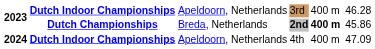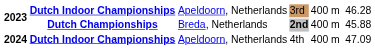(326, 25) bold -> (325, 25) normal
(358, 25) 45.86 -> (358, 25) 45.88
